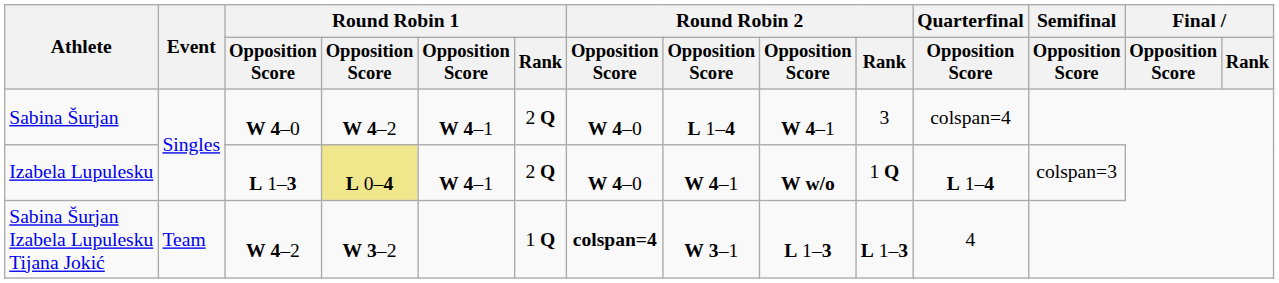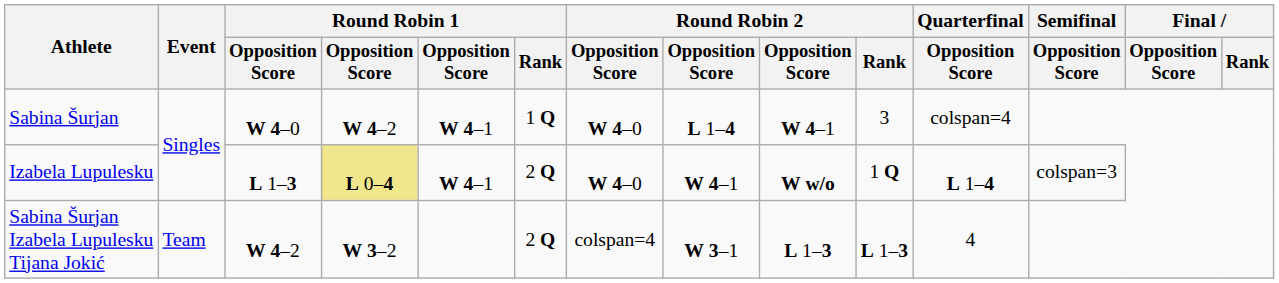(540, 117) 2 Q -> (540, 117) 1 Q
(540, 239) 1 Q -> (540, 239) 2 Q
(615, 239) bold -> (615, 239) normal
